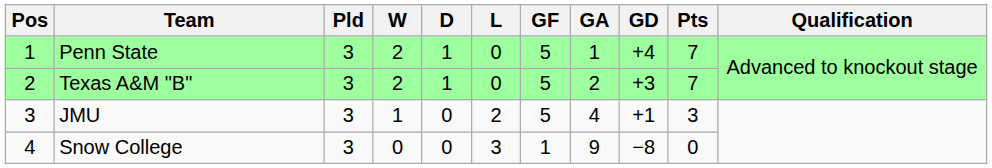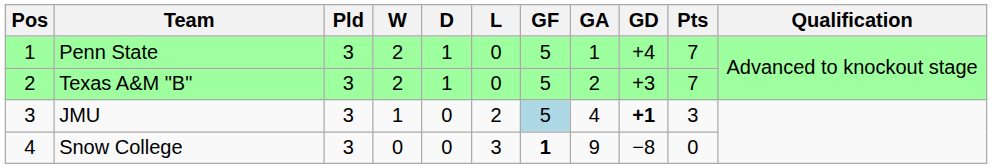(545, 115) no background -> (545, 115) lightblue background
(644, 115) normal -> (644, 115) bold
(545, 147) normal -> (545, 147) bold
